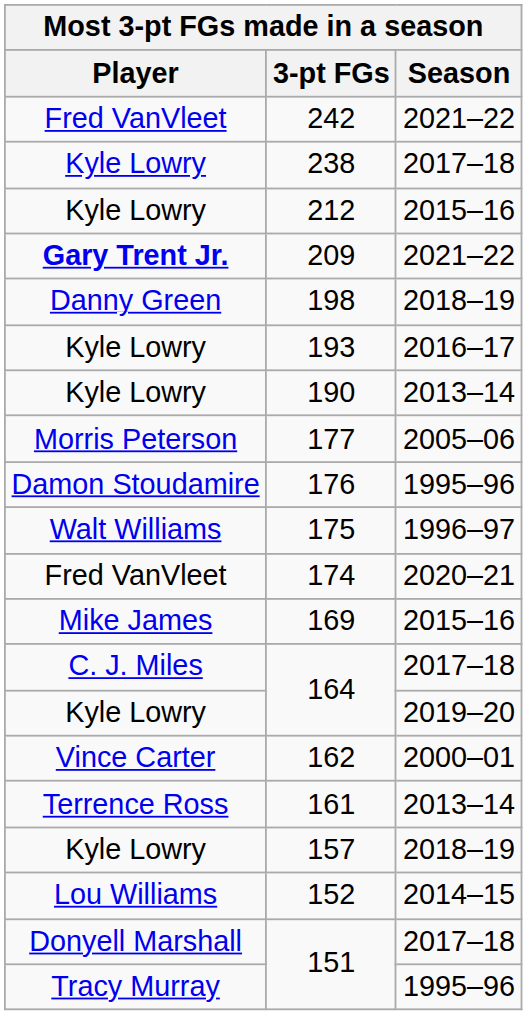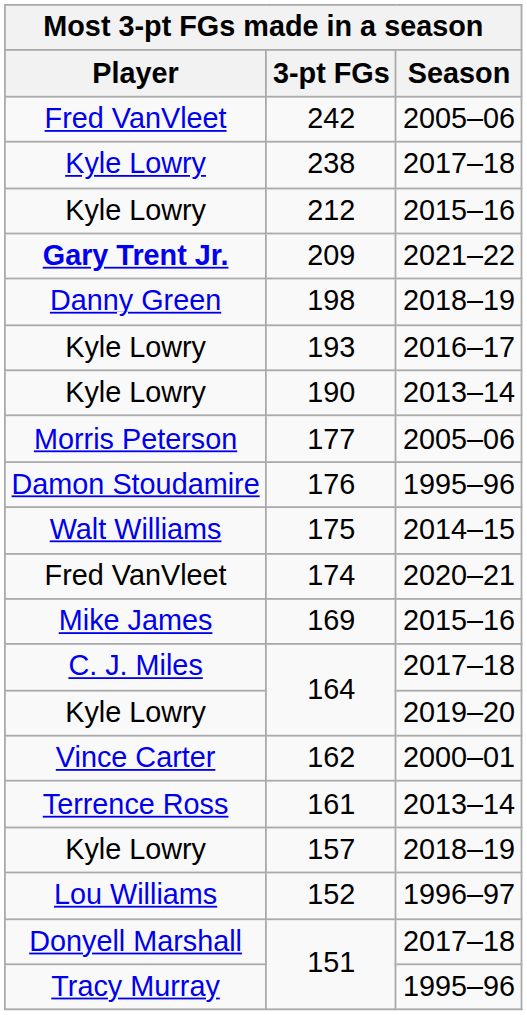(459, 118) 2021–22 -> (459, 118) 2005–06
(459, 529) 1996–97 -> (459, 529) 2014–15
(459, 895) 2014–15 -> (459, 895) 1996–97
